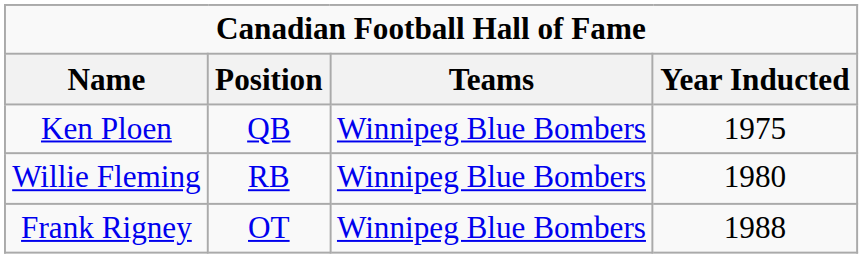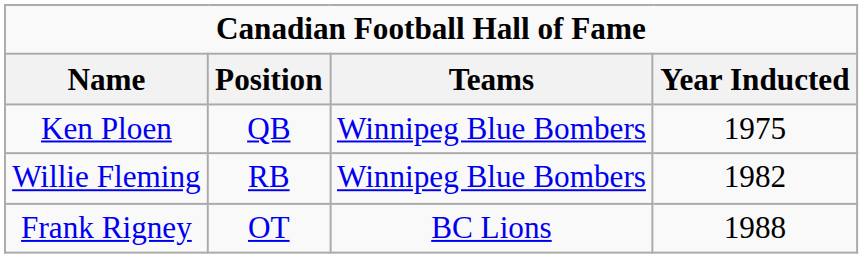(755, 177) 1980 -> (755, 177) 1982
(491, 227) Winnipeg Blue Bombers -> (491, 227) BC Lions
